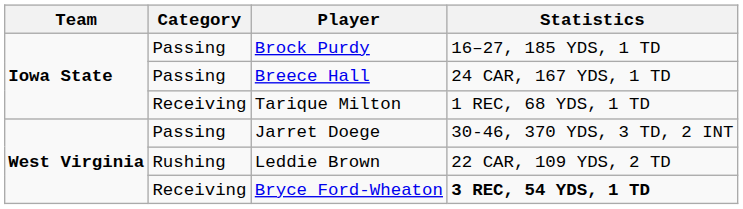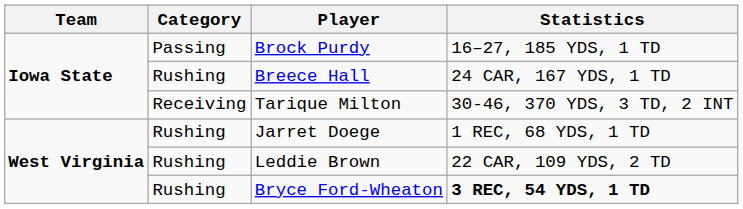(189, 76) Passing -> (189, 76) Rushing
(551, 104) 1 REC, 68 YDS, 1 TD -> (592, 104) 30-46, 370 YDS, 3 TD, 2 INT
(189, 133) Passing -> (189, 133) Rushing
(592, 133) 30-46, 370 YDS, 3 TD, 2 INT -> (551, 133) 1 REC, 68 YDS, 1 TD
(199, 190) Receiving -> (189, 190) Rushing
